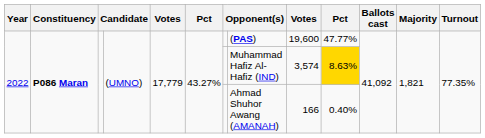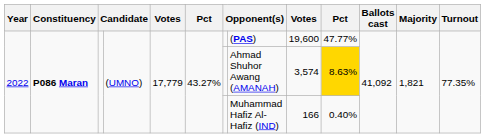(256, 66) Muhammad Hafiz Al-Hafiz (IND) -> (254, 71) Ahmad Shuhor Awang (AMANAH)
(254, 109) Ahmad Shuhor Awang (AMANAH) -> (256, 114) Muhammad Hafiz Al-Hafiz (IND)
